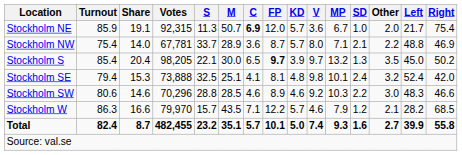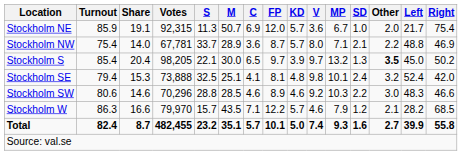(253, 28) bold -> (253, 28) normal
(278, 61) bold -> (278, 61) normal
(392, 61) normal -> (392, 61) bold
